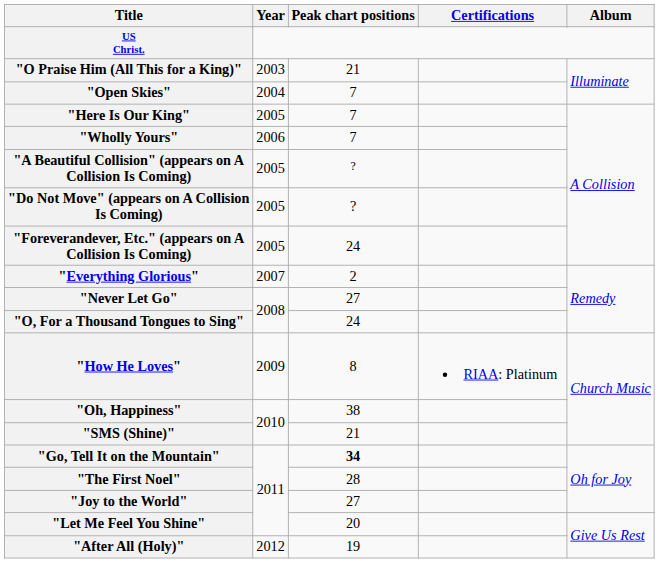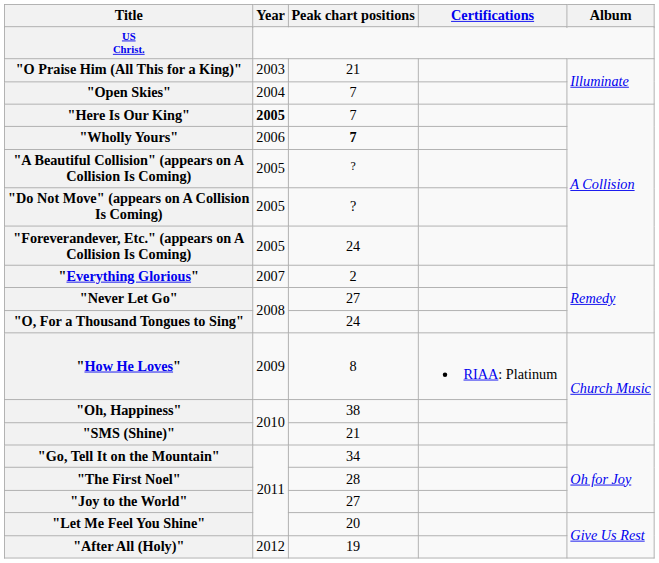(271, 115) normal -> (271, 115) bold
(353, 137) normal -> (353, 137) bold
(353, 456) bold -> (353, 456) normal
